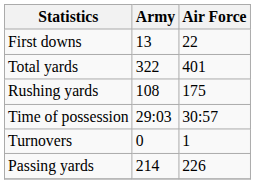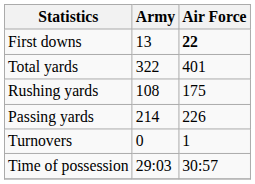(190, 41) normal -> (190, 41) bold
rows swapped: (51, 166) <-> (68, 116)
